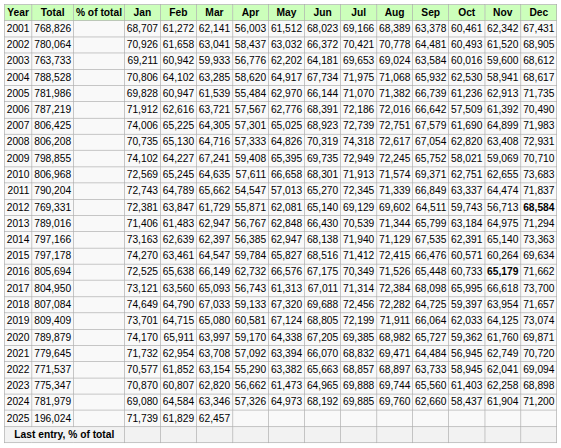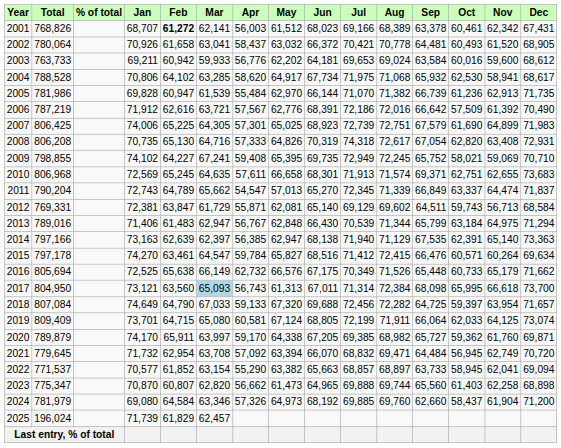(178, 28) normal -> (178, 28) bold
(539, 207) bold -> (539, 207) normal
(503, 272) bold -> (503, 272) normal
(214, 288) no background -> (214, 288) lightblue background
